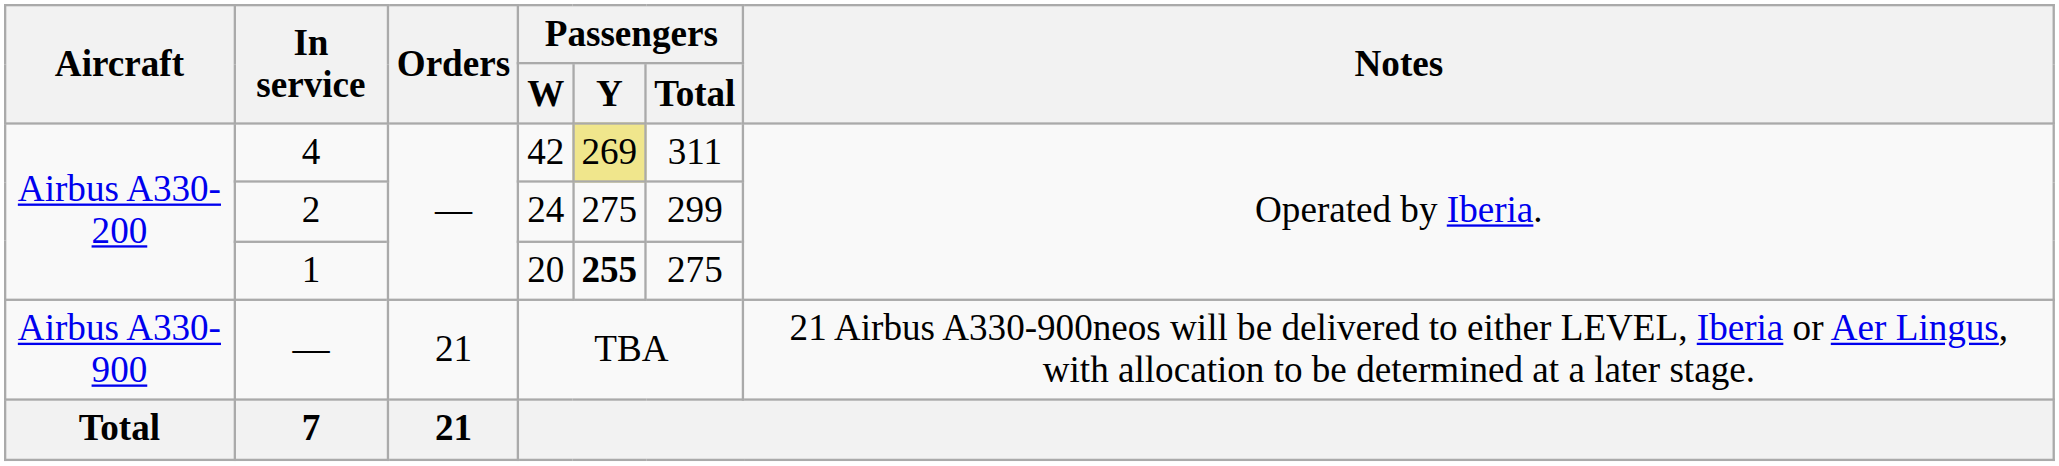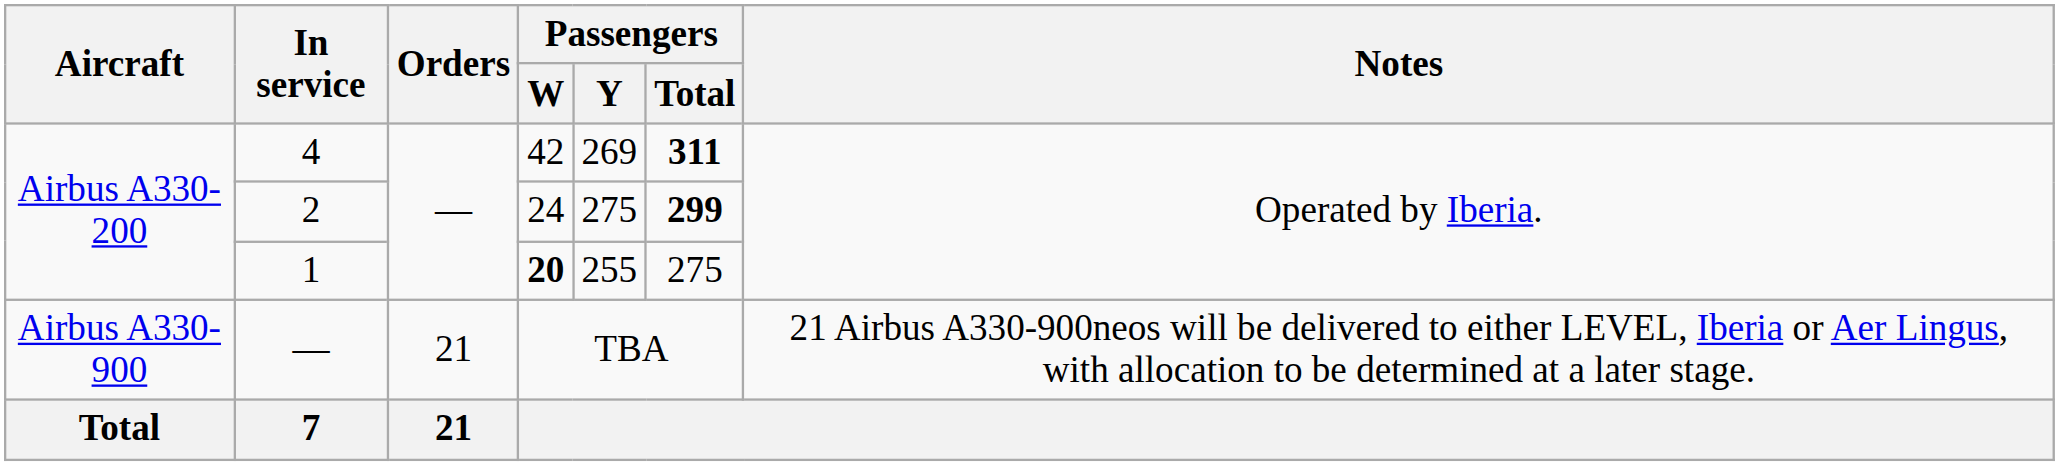(609, 151) khaki background -> (609, 151) no background
(695, 151) normal -> (695, 151) bold
(695, 210) normal -> (695, 210) bold
(546, 269) normal -> (546, 269) bold
(609, 269) bold -> (609, 269) normal
